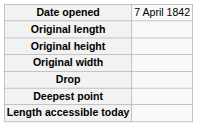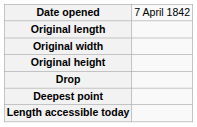rows swapped: (68, 46) <-> (68, 63)
